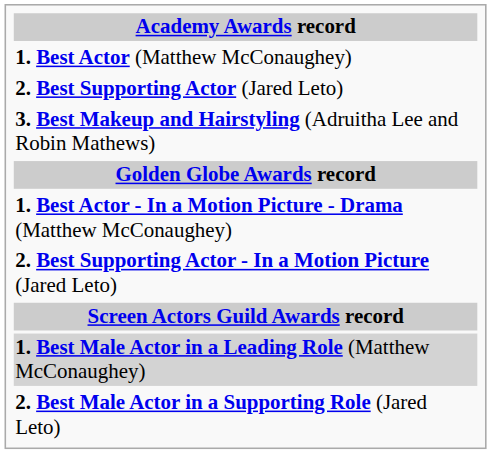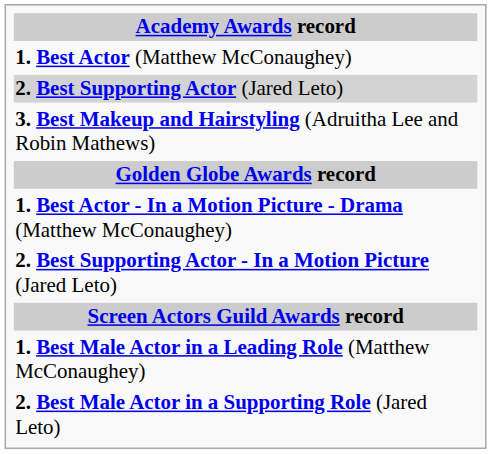(179, 87) no background -> (179, 87) lightgrey background
(222, 359) lightgrey background -> (222, 359) no background
